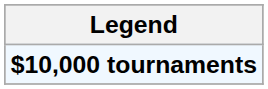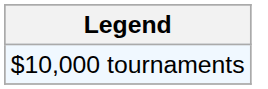(134, 64) bold -> (128, 64) normal
